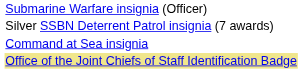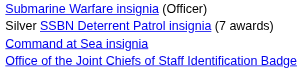(151, 60) khaki background -> (151, 60) no background
